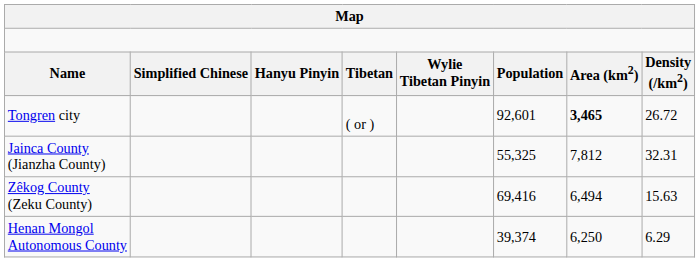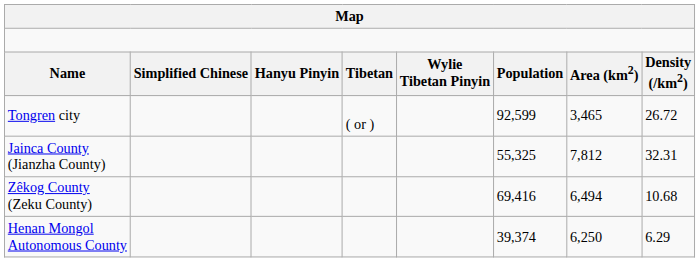(516, 116) 92,601 -> (516, 116) 92,599
(586, 116) bold -> (586, 116) normal
(661, 196) 15.63 -> (661, 196) 10.68
